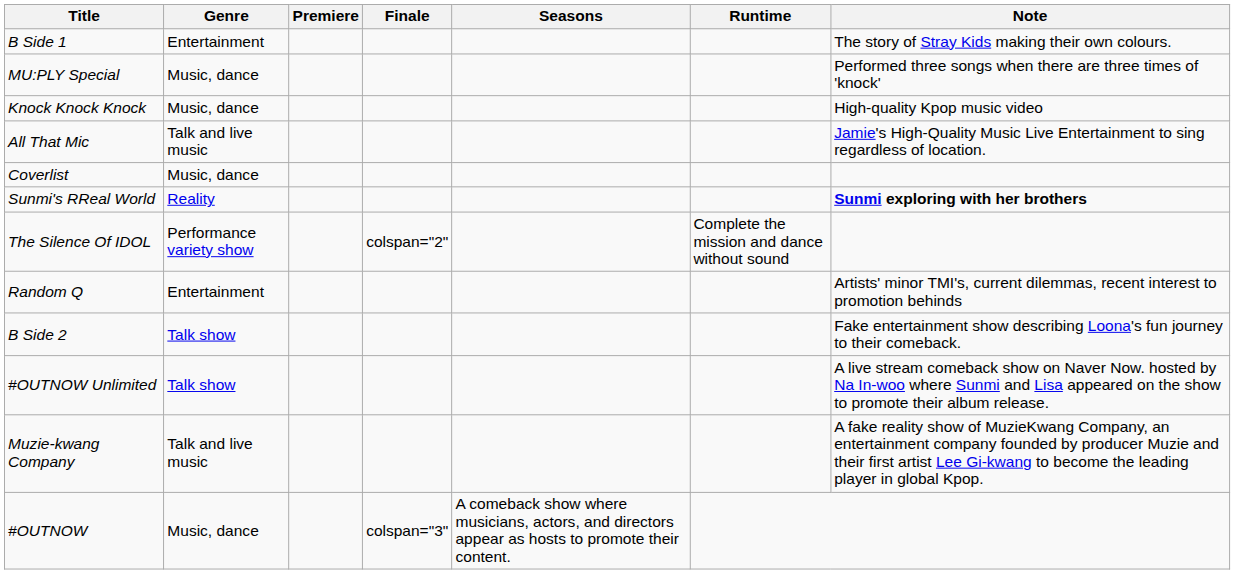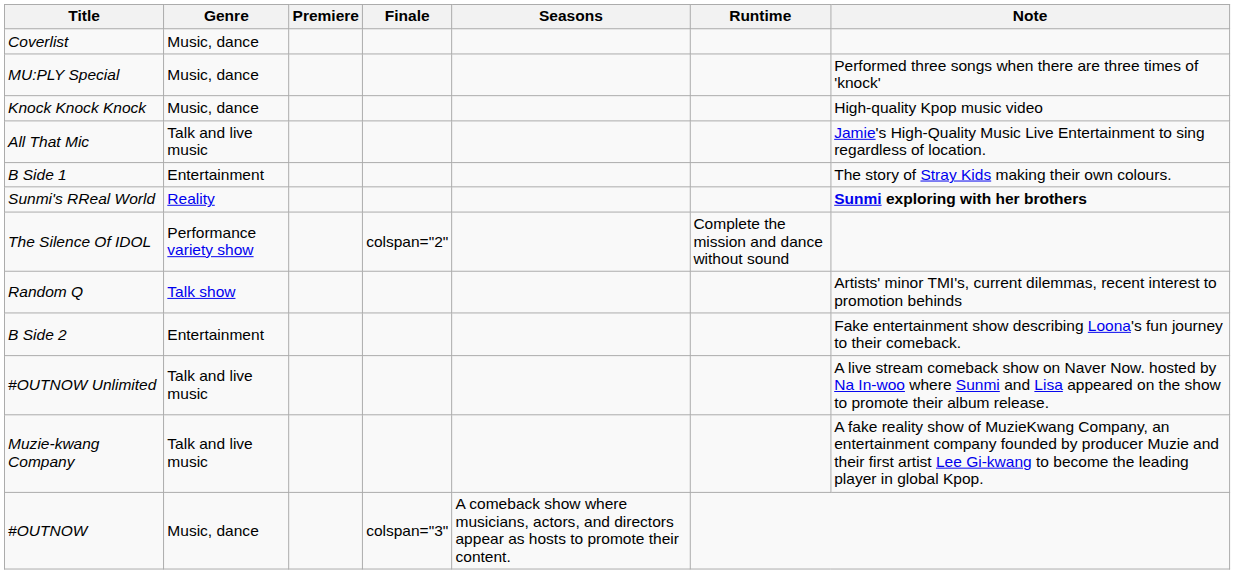rows swapped: (38, 174) <-> (37, 41)
(216, 292) Entertainment -> (201, 292) Talk show
(201, 334) Talk show -> (216, 334) Entertainment
(201, 385) Talk show -> (210, 385) Talk and live music
